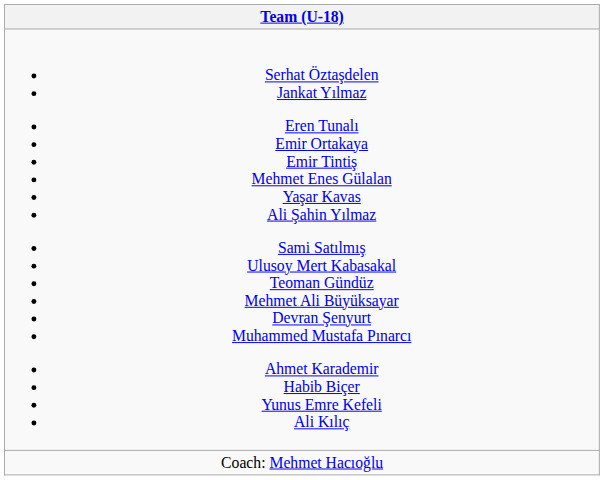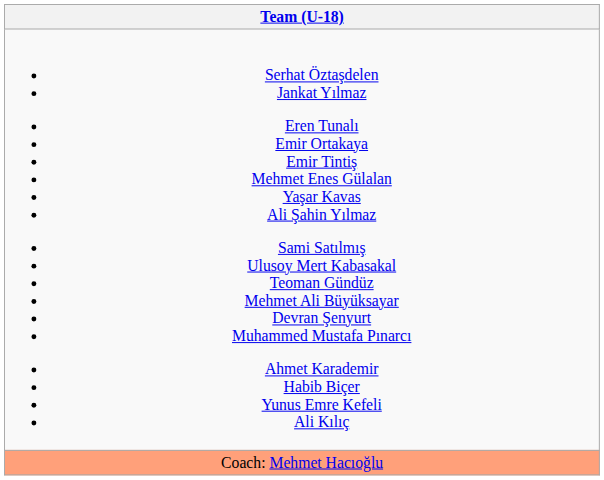(302, 462) no background -> (302, 462) lightsalmon background
